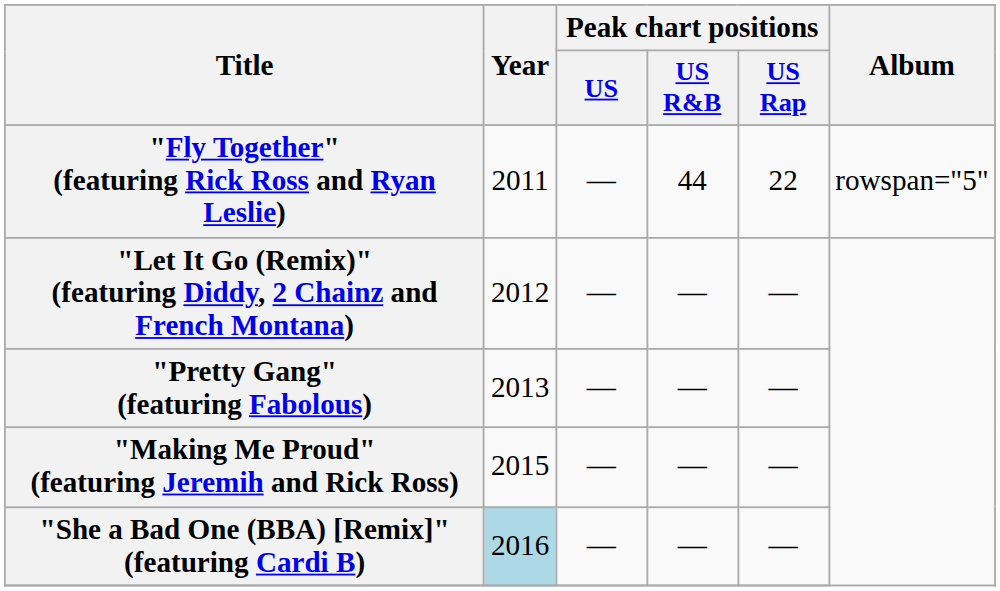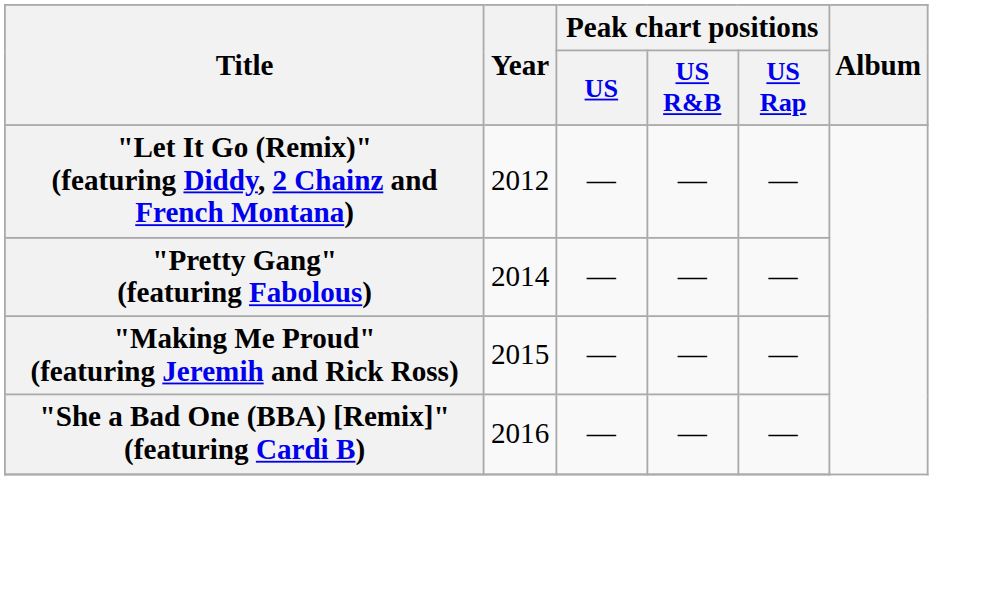- row: (245, 180)
(520, 387) 2013 -> (520, 276) 2014
(520, 545) lightblue background -> (520, 433) no background
